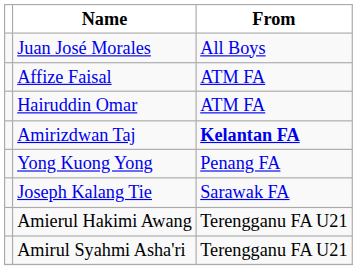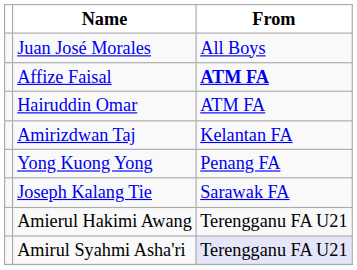(233, 76) normal -> (235, 76) bold
(250, 134) bold -> (246, 134) normal
(274, 250) no background -> (274, 250) lavender background
